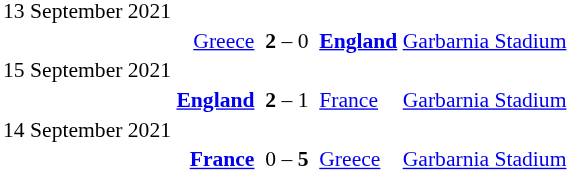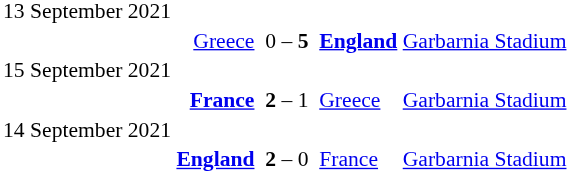(287, 40) 2 – 0 -> (287, 40) 0 – 5
(215, 100) England -> (222, 100) France
(349, 100) France -> (350, 100) Greece
(222, 159) France -> (215, 159) England
(287, 159) 0 – 5 -> (287, 159) 2 – 0
(350, 159) Greece -> (349, 159) France
